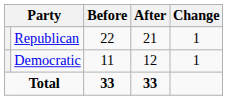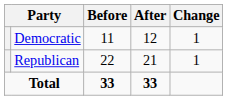rows swapped: (47, 38) <-> (47, 60)
